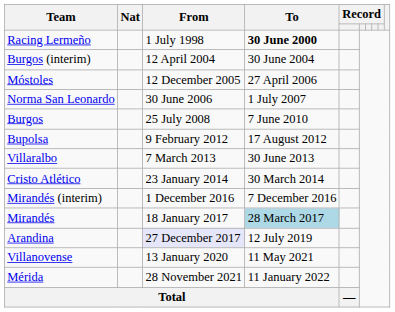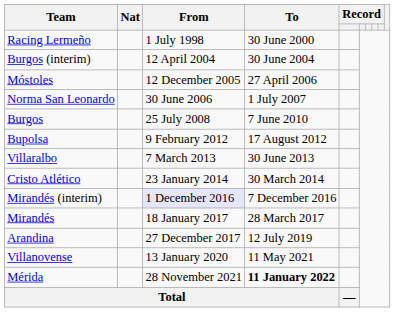(282, 39) bold -> (281, 39) normal
(190, 198) no background -> (190, 198) lavender background
(286, 218) lightblue background -> (286, 218) no background
(193, 237) lavender background -> (193, 237) no background
(289, 277) normal -> (291, 277) bold
